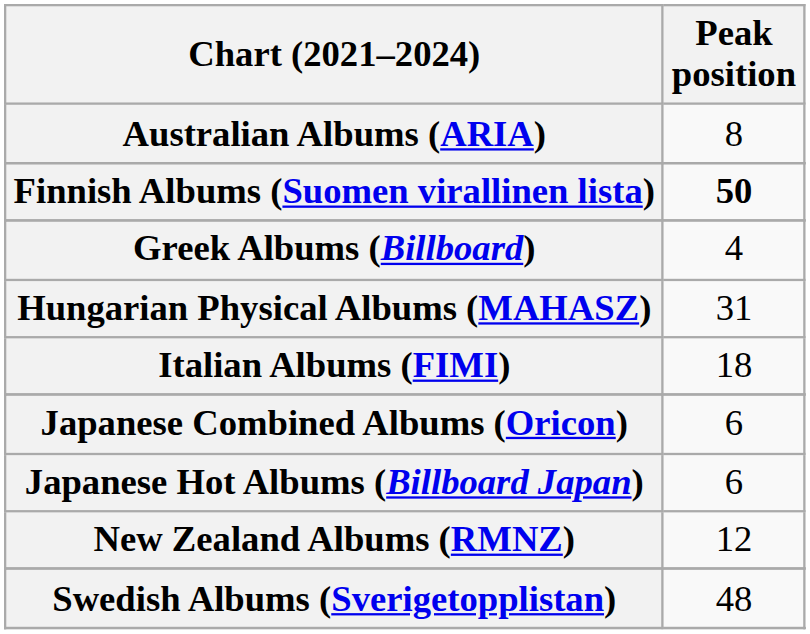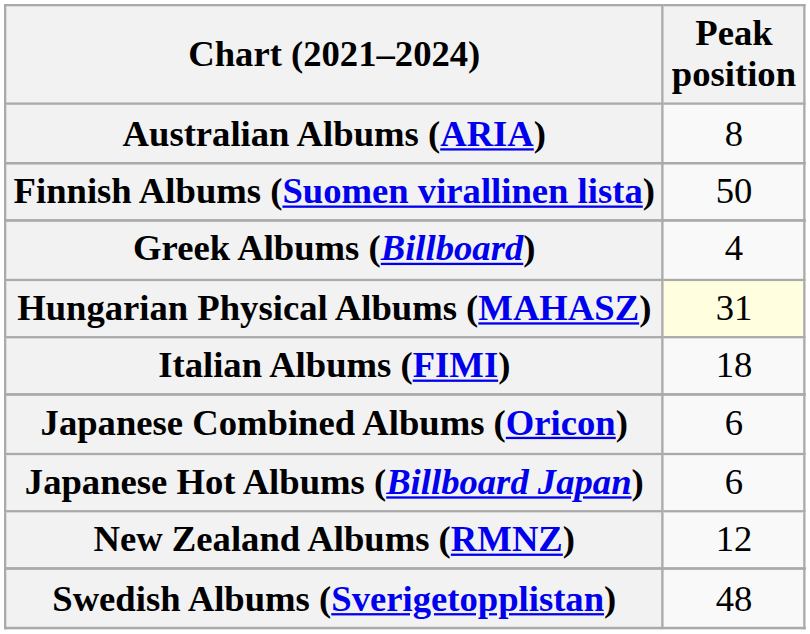(734, 190) bold -> (734, 190) normal
(734, 307) no background -> (734, 307) lightyellow background
